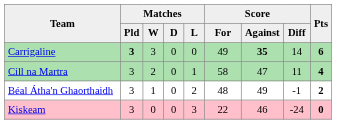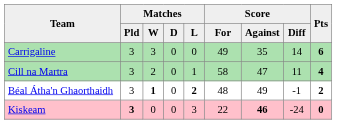(132, 52) bold -> (132, 52) normal
(262, 52) bold -> (262, 52) normal
(153, 90) normal -> (153, 90) bold
(194, 90) normal -> (194, 90) bold
(132, 109) normal -> (132, 109) bold
(262, 109) normal -> (262, 109) bold
